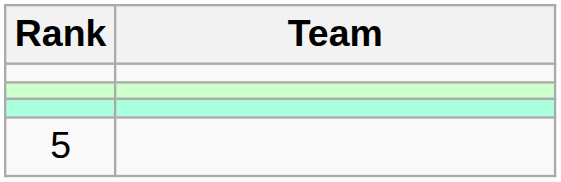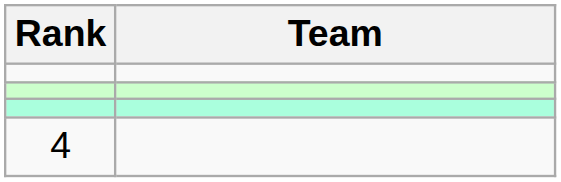(61, 145) 5 -> (61, 145) 4
